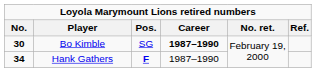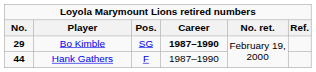(19, 43) 30 -> (19, 43) 29
(19, 59) 34 -> (19, 59) 44
(146, 59) bold -> (146, 59) normal
